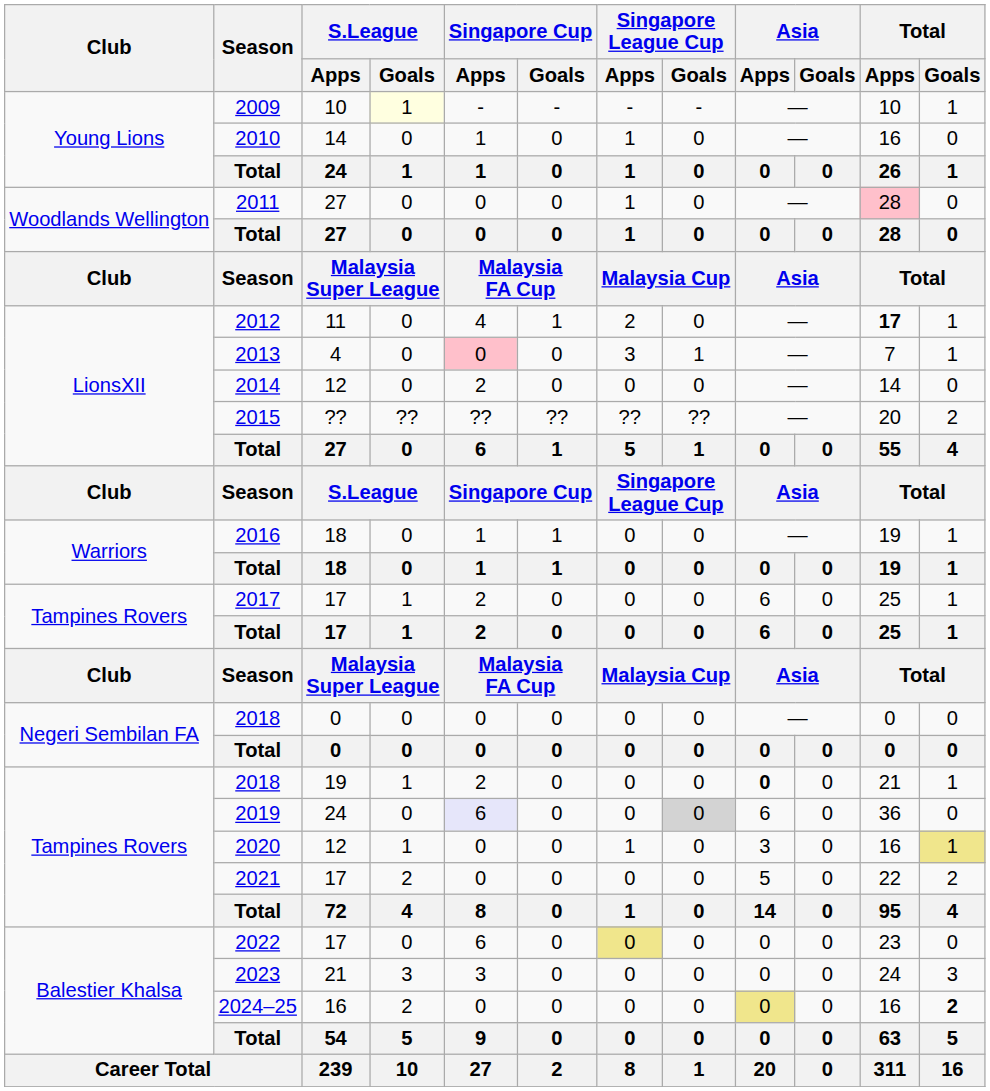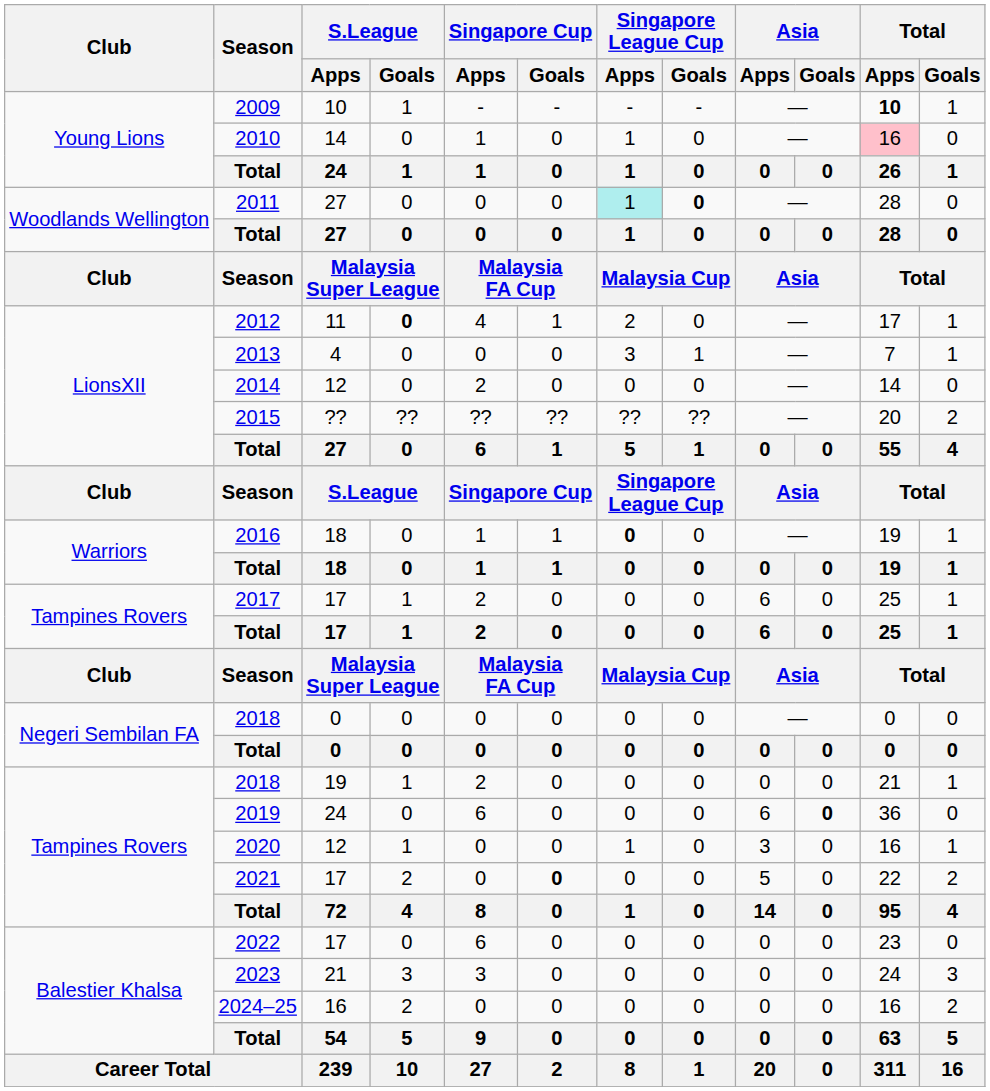(407, 107) lightyellow background -> (407, 107) no background
(890, 107) normal -> (890, 107) bold
(890, 139) no background -> (890, 139) pink background
(630, 203) no background -> (630, 203) paleturquoise background
(699, 203) normal -> (699, 203) bold
(890, 203) pink background -> (890, 203) no background
(407, 321) normal -> (407, 321) bold
(890, 321) bold -> (890, 321) normal
(481, 353) pink background -> (481, 353) no background
(630, 536) normal -> (630, 536) bold
(765, 782) bold -> (765, 782) normal
(481, 814) lavender background -> (481, 814) no background
(699, 814) lightgrey background -> (699, 814) no background
(827, 814) normal -> (827, 814) bold
(952, 846) khaki background -> (952, 846) no background
(557, 878) normal -> (557, 878) bold
(630, 942) khaki background -> (630, 942) no background
(765, 1006) khaki background -> (765, 1006) no background
(952, 1006) bold -> (952, 1006) normal
